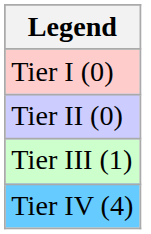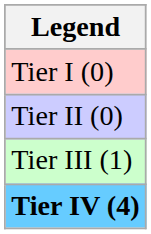(72, 205) normal -> (76, 205) bold
